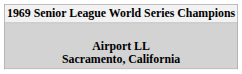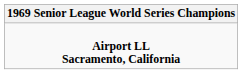(121, 52) lightgrey background -> (121, 52) no background
